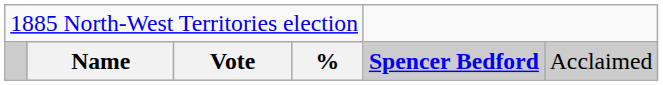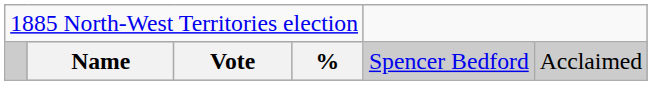(454, 60) bold -> (449, 60) normal
